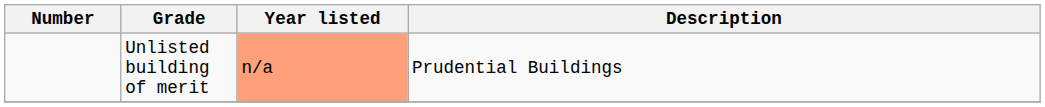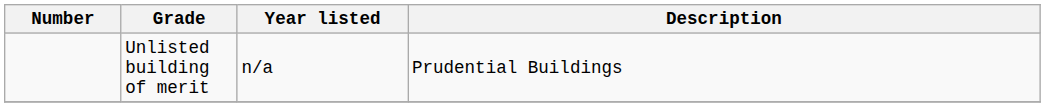(257, 68) lightsalmon background -> (257, 68) no background
